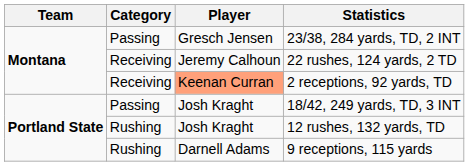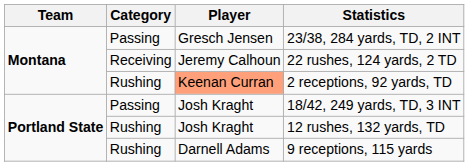(141, 82) Receiving -> (136, 82) Rushing
